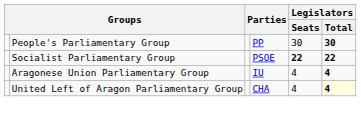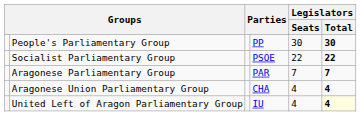(297, 58) bold -> (297, 58) normal
+ row: (93, 73)
(258, 73) IU -> (261, 88) CHA
(261, 88) CHA -> (258, 104) IU
